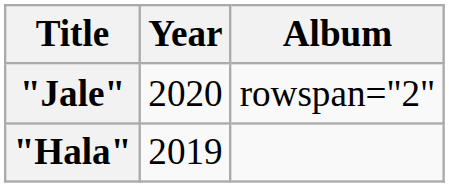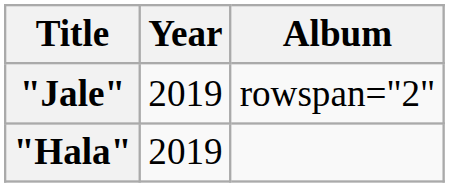(185, 92) 2020 -> (185, 92) 2019
